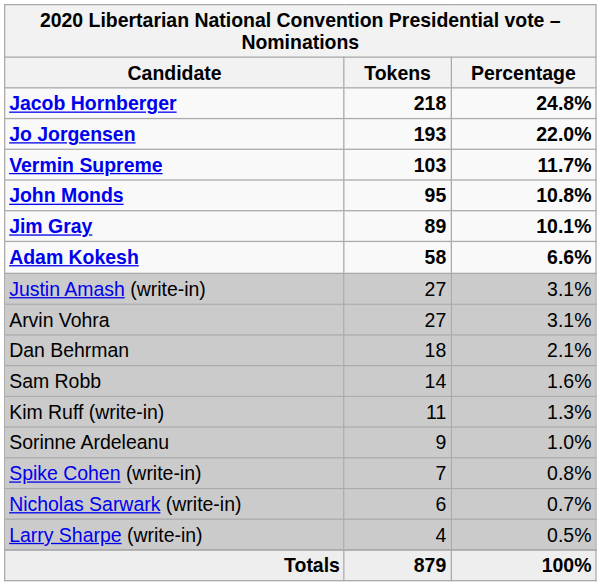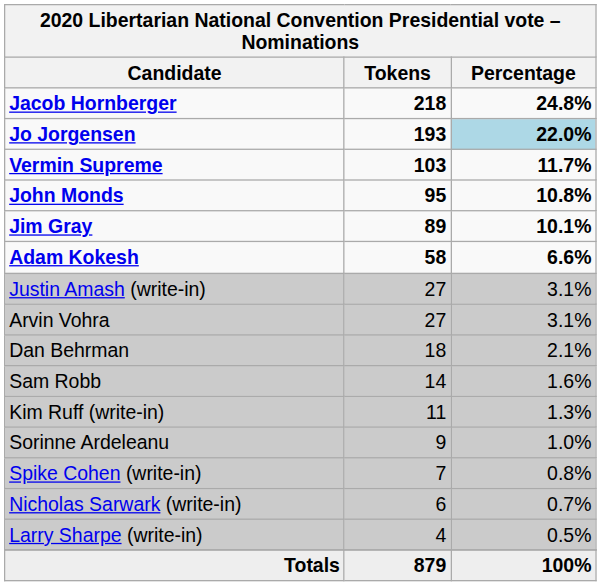(564, 134) no background -> (564, 134) lightblue background
